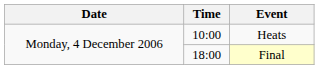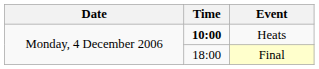(207, 34) normal -> (207, 34) bold
